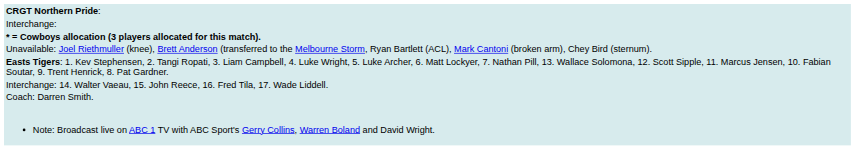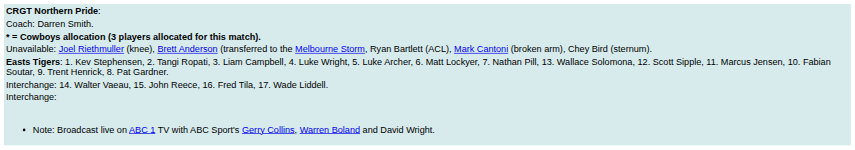(31, 24) Interchange: -> (50, 24) Coach: Darren Smith.
(50, 97) Coach: Darren Smith. -> (31, 97) Interchange:
